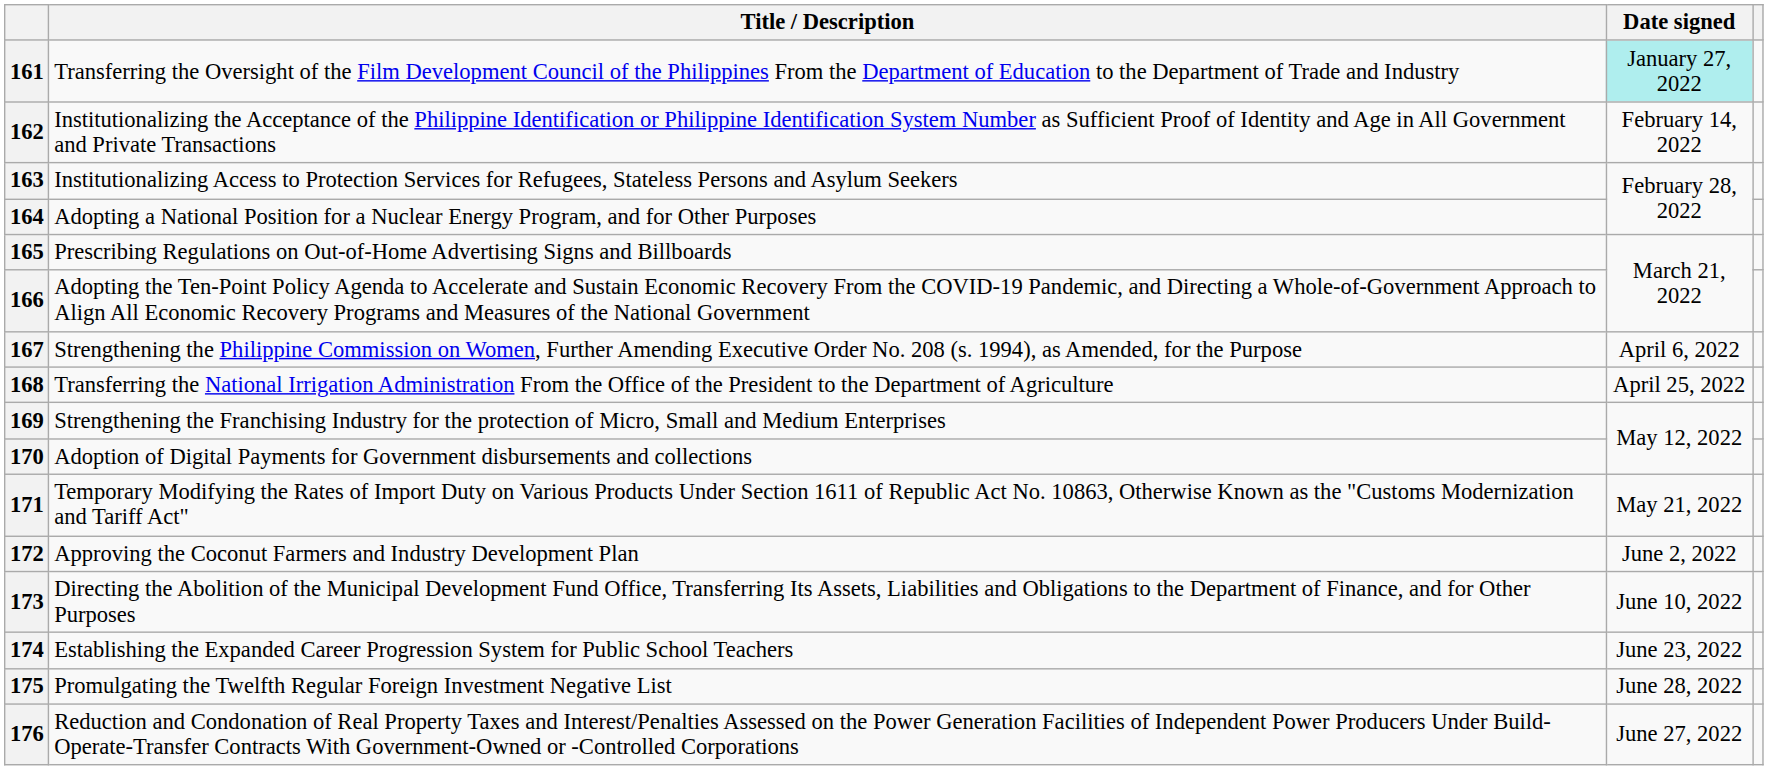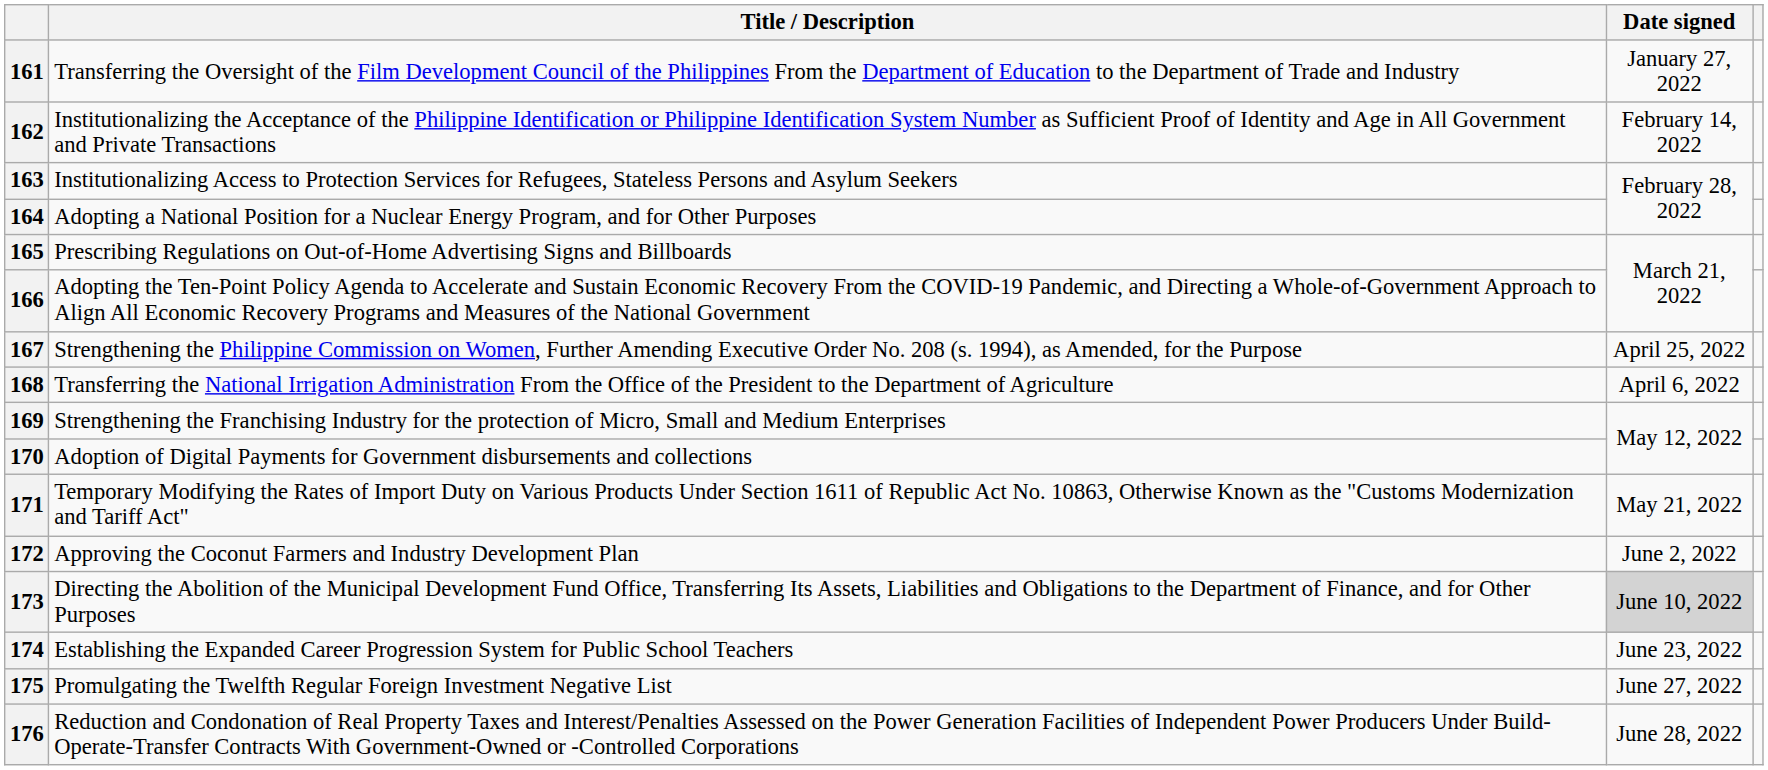(1679, 70) paleturquoise background -> (1679, 70) no background
(1679, 348) April 6, 2022 -> (1679, 348) April 25, 2022
(1679, 384) April 25, 2022 -> (1679, 384) April 6, 2022
(1679, 601) no background -> (1679, 601) lightgrey background
(1679, 685) June 28, 2022 -> (1679, 685) June 27, 2022
(1679, 734) June 27, 2022 -> (1679, 734) June 28, 2022
